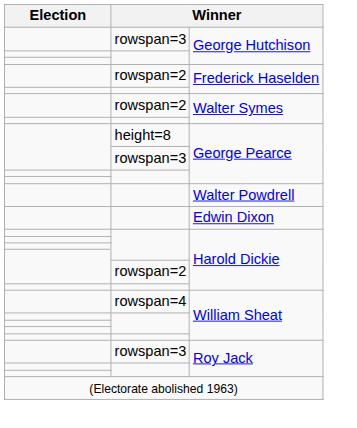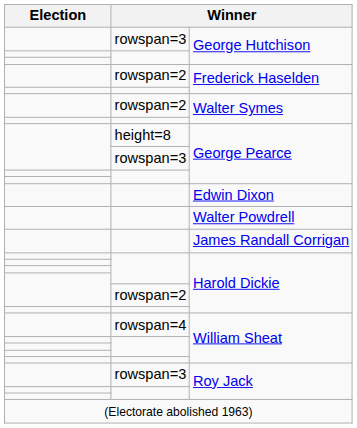rows swapped: (150, 195) <-> (150, 218)
+ row: (150, 241)
